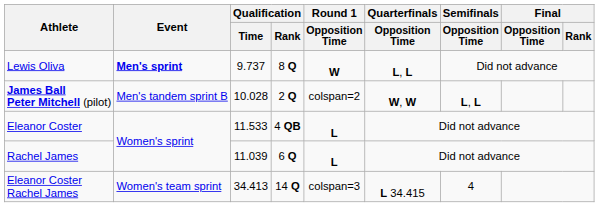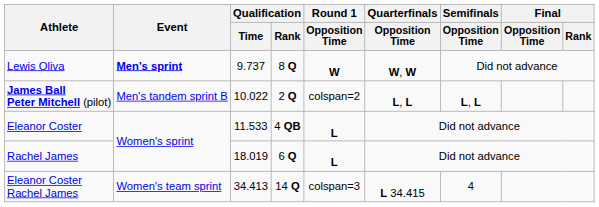(402, 72) L, L -> (402, 72) W, W
(251, 96) 10.028 -> (251, 96) 10.022
(402, 103) W, W -> (402, 103) L, L
(251, 157) 11.039 -> (251, 157) 18.019
